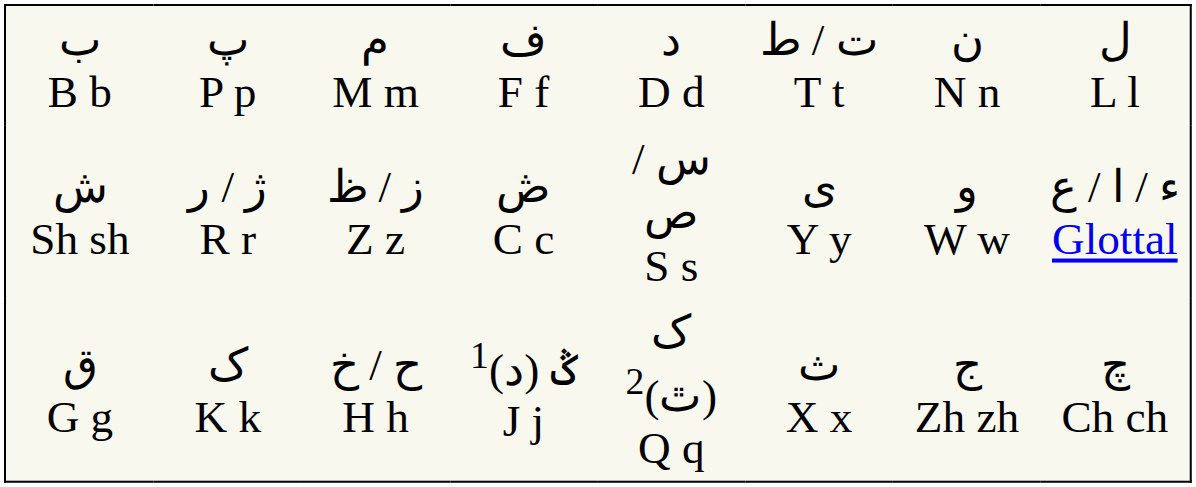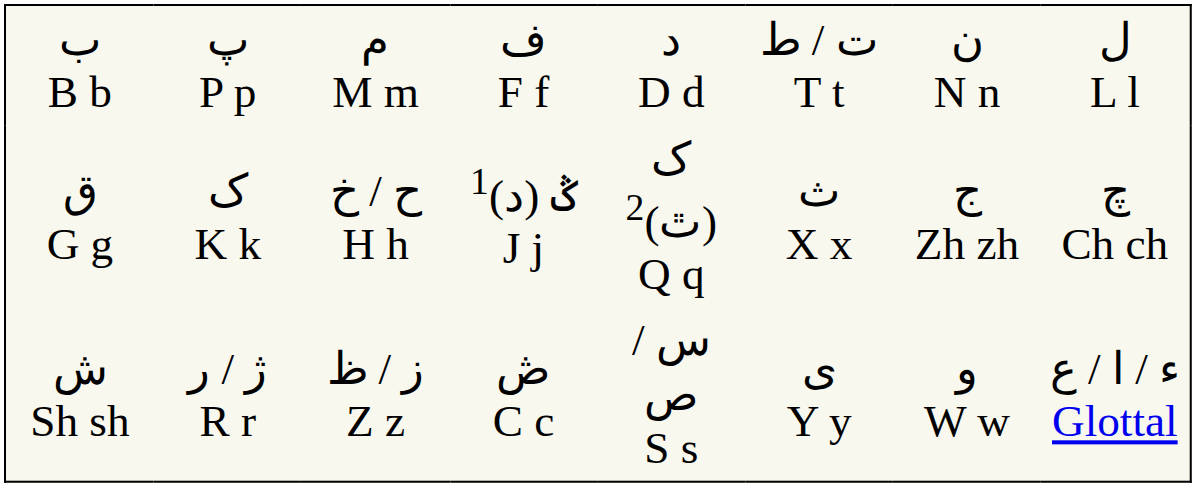rows swapped: (80, 390) <-> (80, 212)
